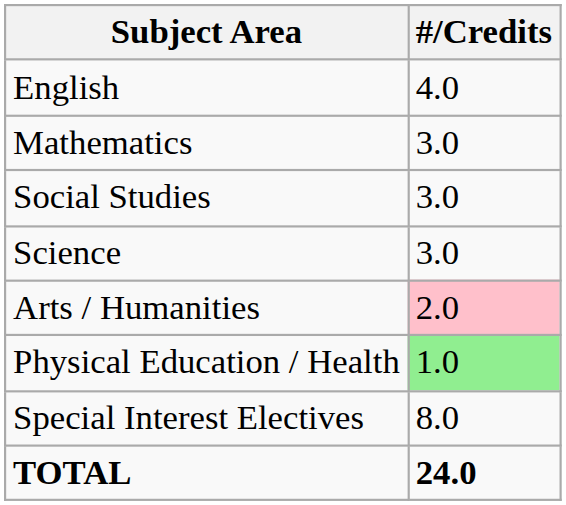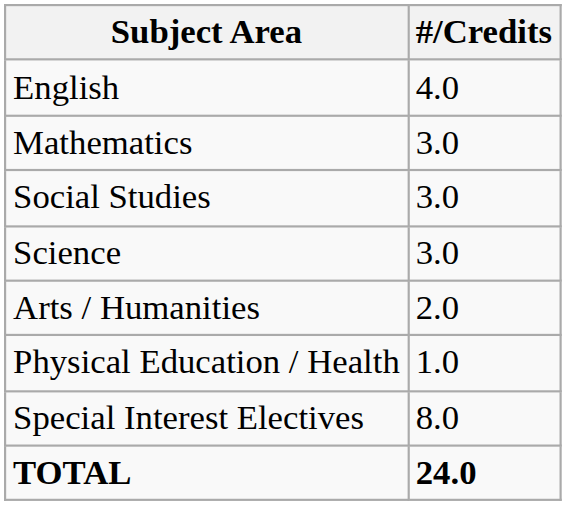(437, 307) pink background -> (437, 307) no background
(437, 362) lightgreen background -> (437, 362) no background
